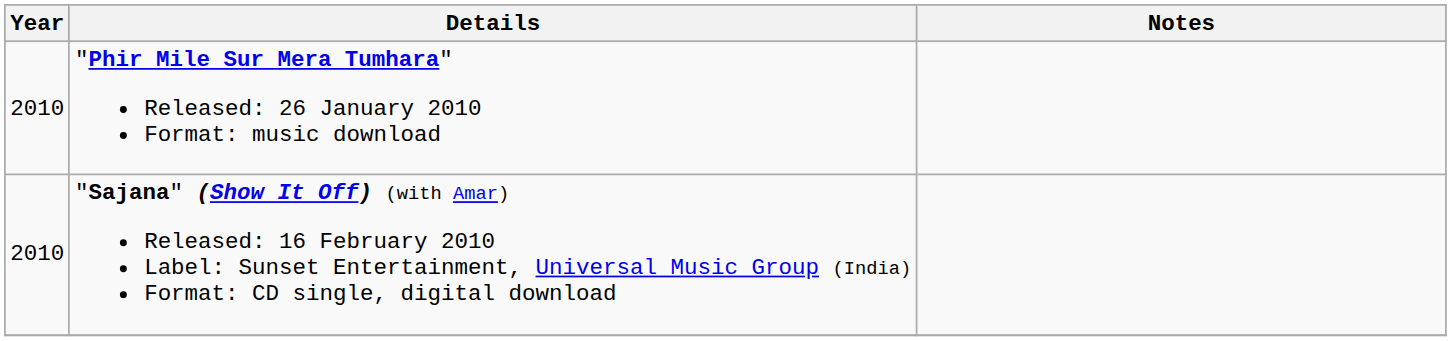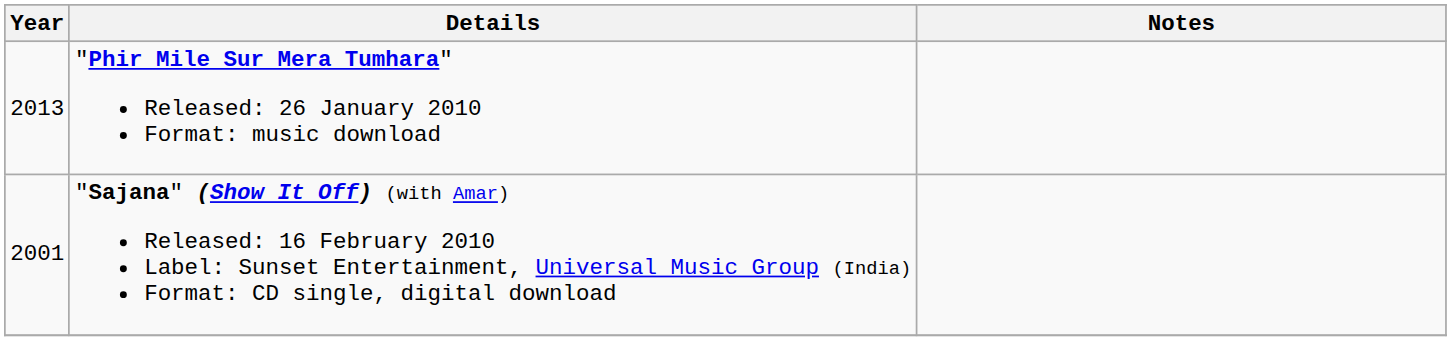(37, 108) 2010 -> (37, 108) 2013
(37, 255) 2010 -> (37, 255) 2001
